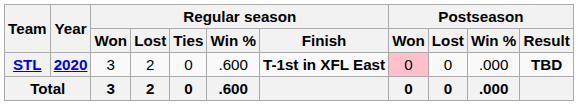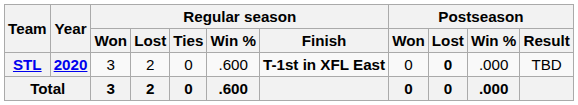(408, 65) pink background -> (408, 65) no background
(448, 65) normal -> (448, 65) bold
(547, 65) bold -> (547, 65) normal
